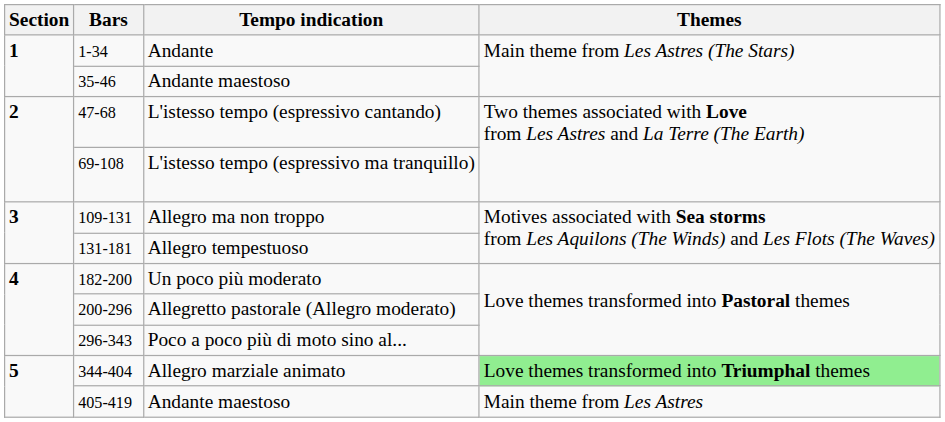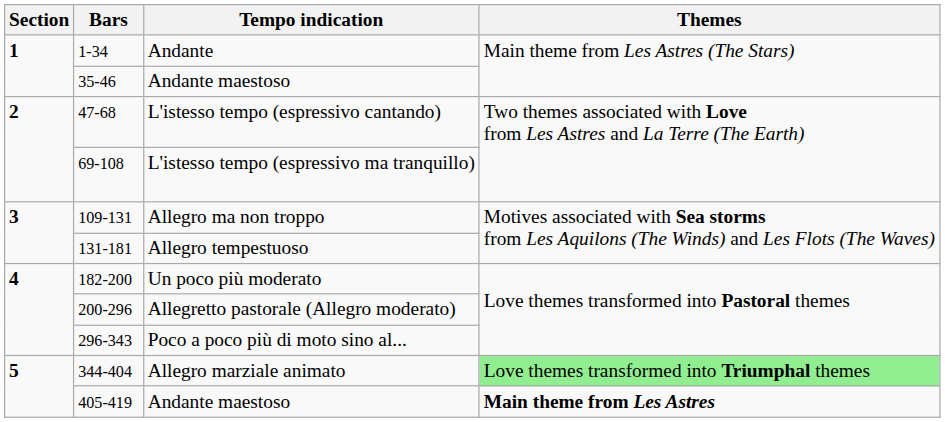(593, 401) normal -> (599, 401) bold
